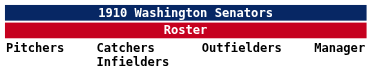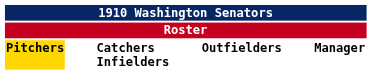(35, 48) no background -> (35, 48) gold background
